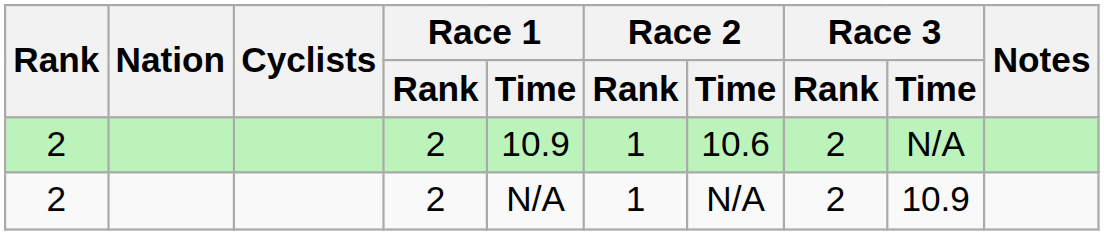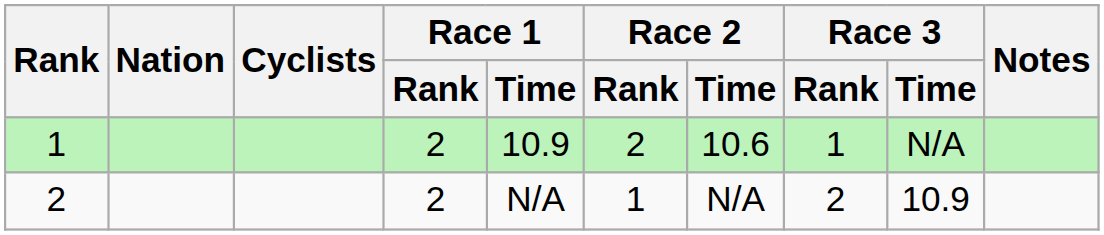(56, 144) 2 -> (56, 144) 1
(636, 144) 1 -> (636, 144) 2
(836, 144) 2 -> (836, 144) 1
